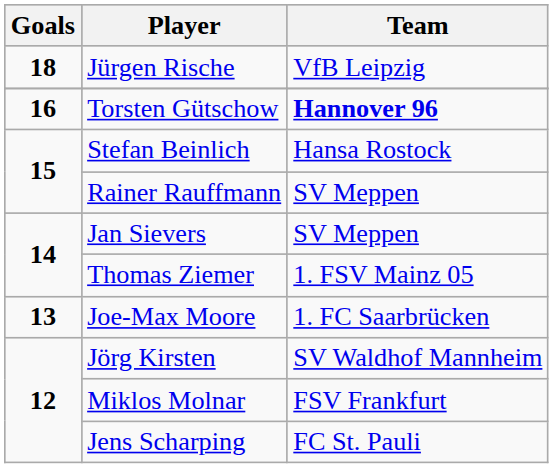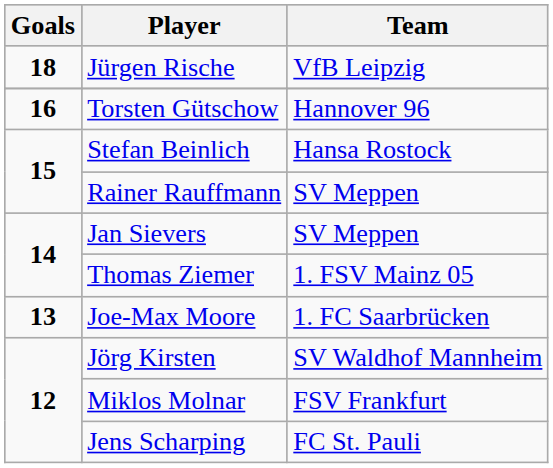(366, 108) bold -> (361, 108) normal
